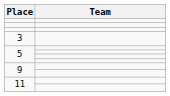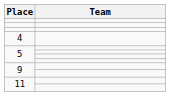(20, 39) 3 -> (20, 39) 4
